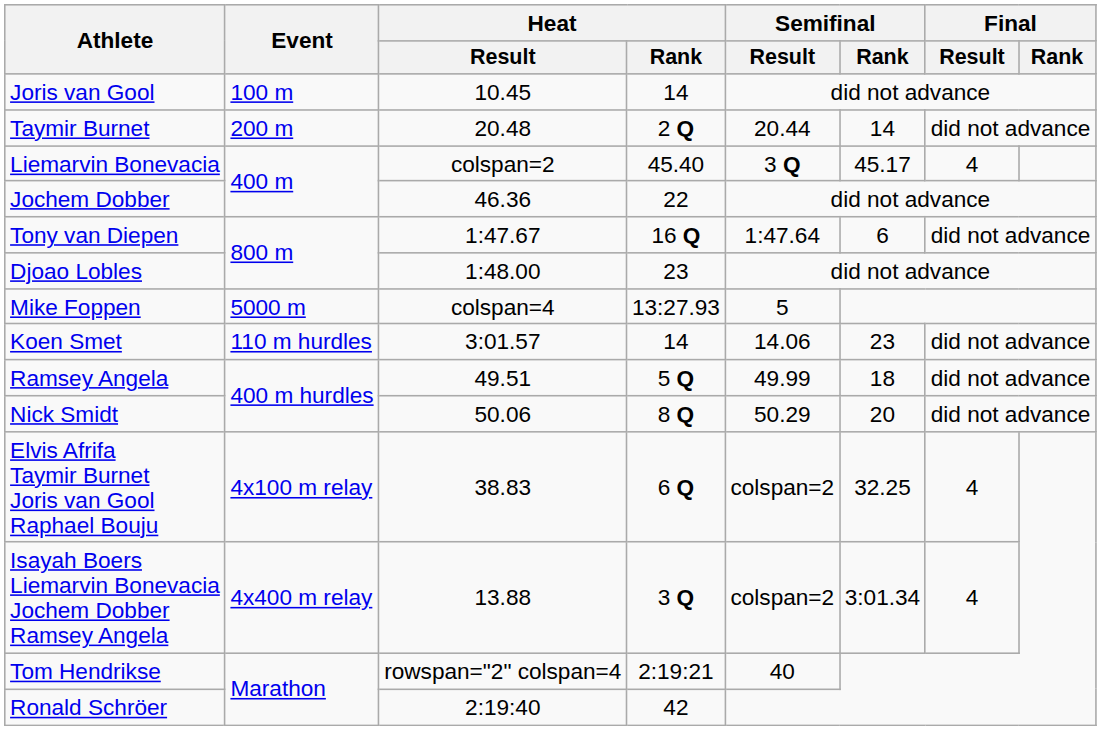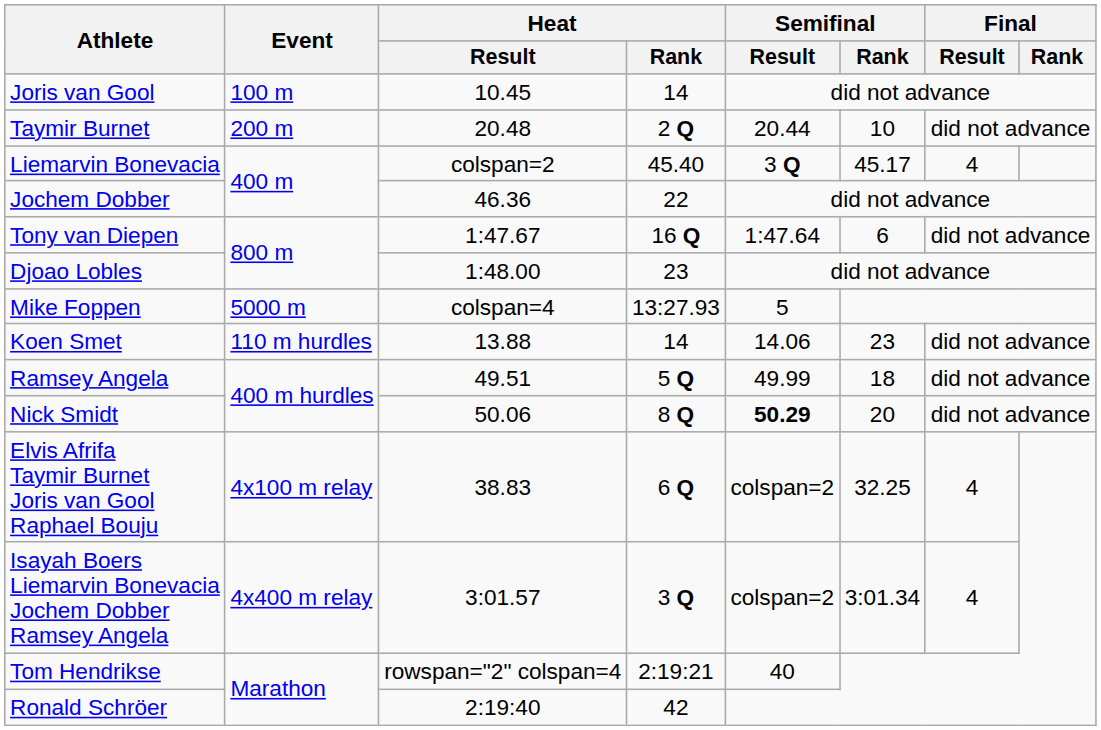(882, 128) 14 -> (882, 128) 10
(503, 342) 3:01.57 -> (503, 342) 13.88
(782, 414) normal -> (782, 414) bold
(503, 598) 13.88 -> (503, 598) 3:01.57
